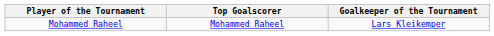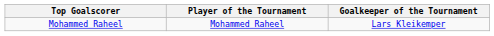columns swapped: (247, 11) <-> (86, 11)
